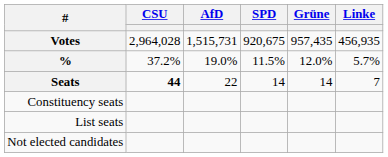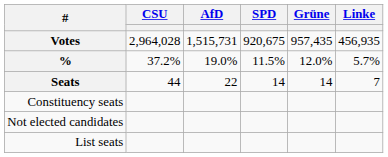(174, 81) bold -> (174, 81) normal
rows swapped: (99, 122) <-> (65, 142)
